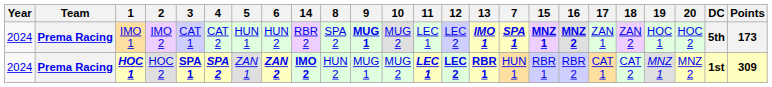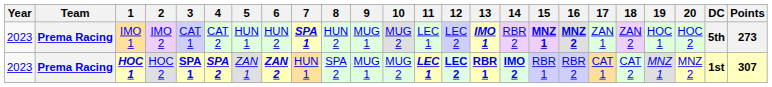columns swapped: (514, 13) <-> (306, 13)
(20, 37) 2024 -> (20, 37) 2023
(335, 37) SPA 2 -> (336, 37) HUN 2
(366, 37) bold -> (367, 37) normal
(747, 37) 173 -> (747, 37) 273
(20, 67) 2024 -> (20, 67) 2023
(335, 67) HUN 2 -> (336, 67) SPA 2
(747, 67) 309 -> (747, 67) 307
